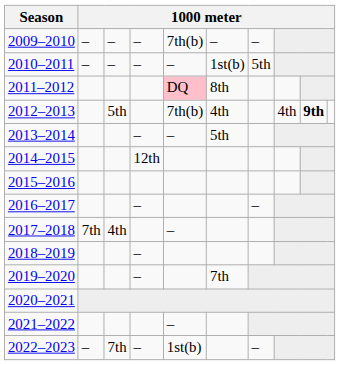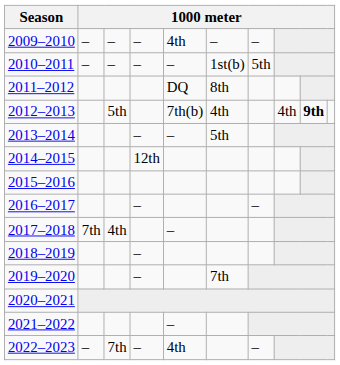(185, 40) 7th(b) -> (176, 40) 4th
(178, 87) pink background -> (178, 87) no background
(184, 347) 1st(b) -> (176, 347) 4th
